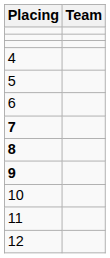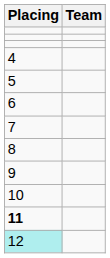(12, 127) bold -> (12, 127) normal
(12, 150) bold -> (12, 150) normal
(12, 172) bold -> (12, 172) normal
(15, 218) normal -> (15, 218) bold
(16, 241) no background -> (16, 241) paleturquoise background
